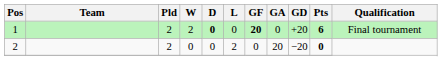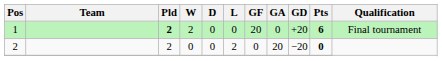(169, 30) normal -> (169, 30) bold
(212, 30) bold -> (212, 30) normal
(256, 30) bold -> (256, 30) normal
